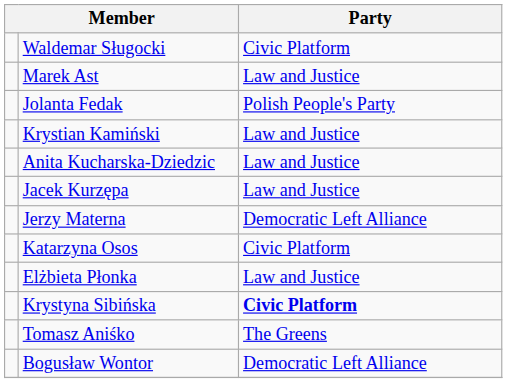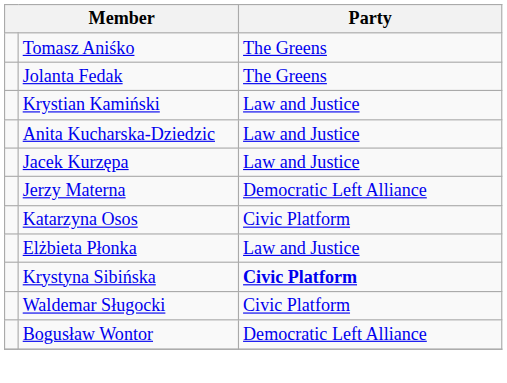rows swapped: (79, 334) <-> (94, 47)
- row: (61, 76)
(319, 104) Polish People's Party -> (285, 76) The Greens
